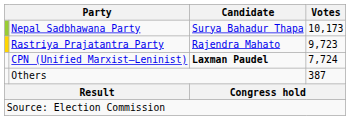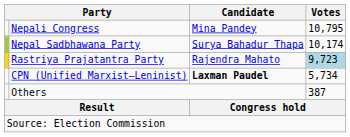+ row: (55, 28)
(326, 28) 10,173 -> (326, 44) 10,174
(323, 44) no background -> (323, 60) lightblue background
(323, 60) 7,724 -> (323, 76) 5,734
